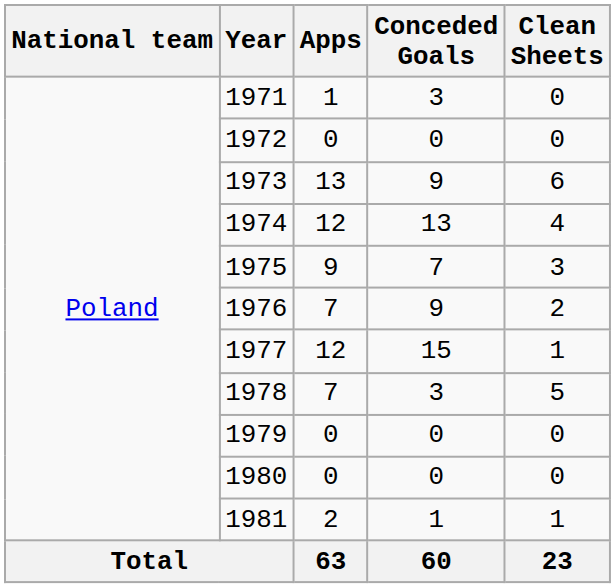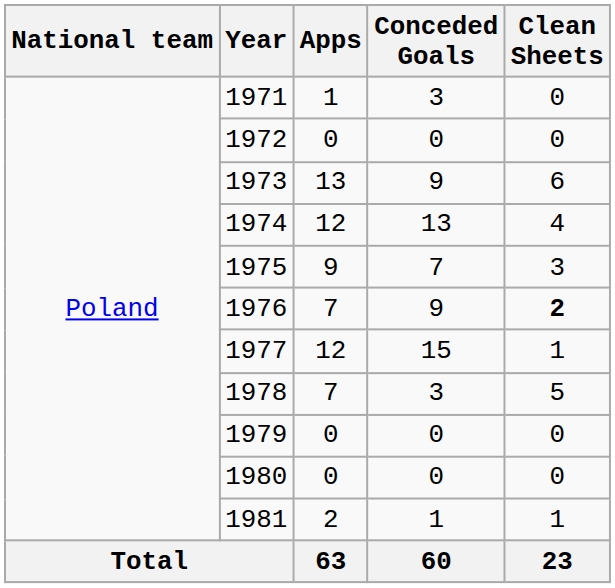(557, 309) normal -> (557, 309) bold
